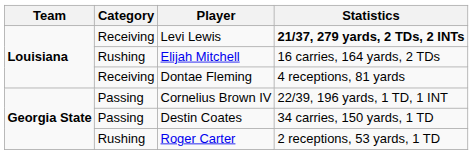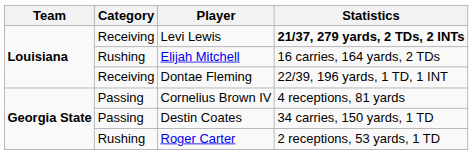(341, 77) 4 receptions, 81 yards -> (363, 77) 22/39, 196 yards, 1 TD, 1 INT
(363, 97) 22/39, 196 yards, 1 TD, 1 INT -> (341, 97) 4 receptions, 81 yards
